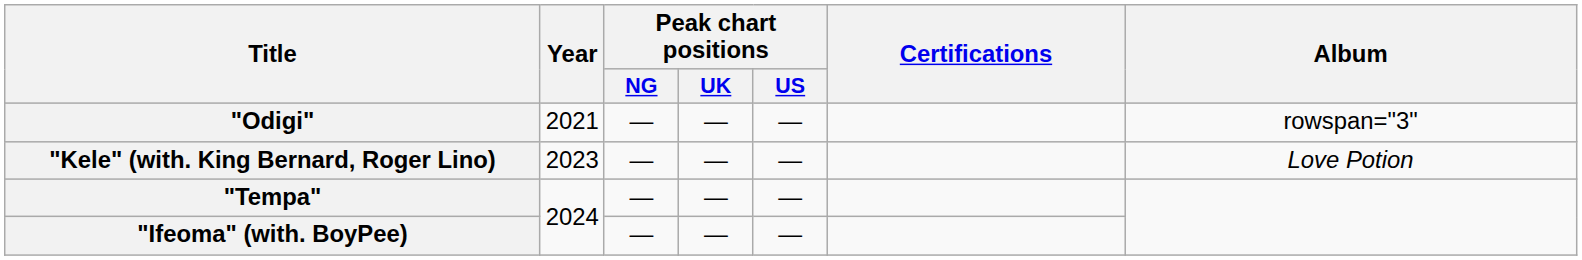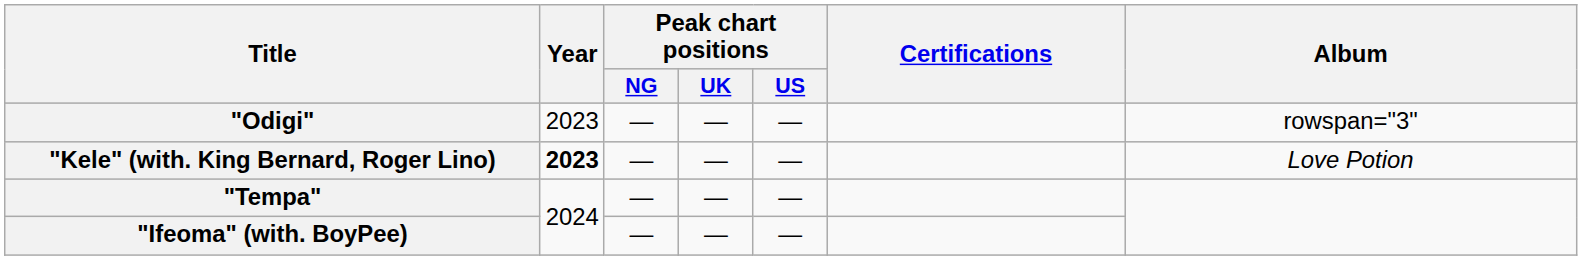(572, 121) 2021 -> (572, 121) 2023
(572, 159) normal -> (572, 159) bold
